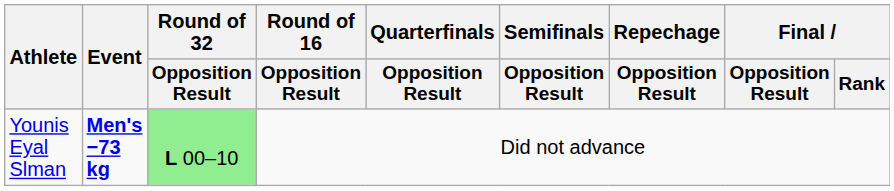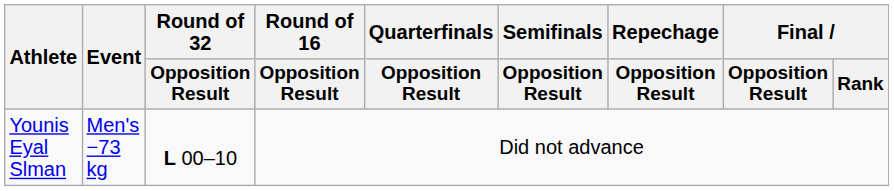(115, 148) bold -> (113, 148) normal
(202, 159) lightgreen background -> (200, 159) no background
